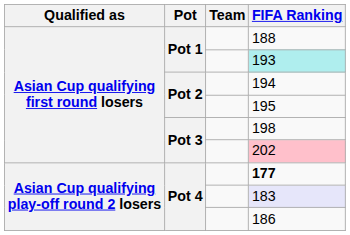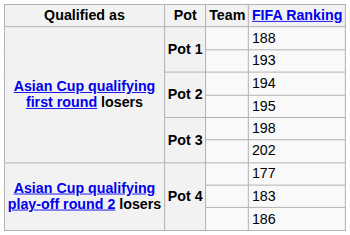(264, 60) paleturquoise background -> (264, 60) no background
(264, 151) pink background -> (264, 151) no background
(264, 173) bold -> (264, 173) normal
(264, 196) lavender background -> (264, 196) no background
